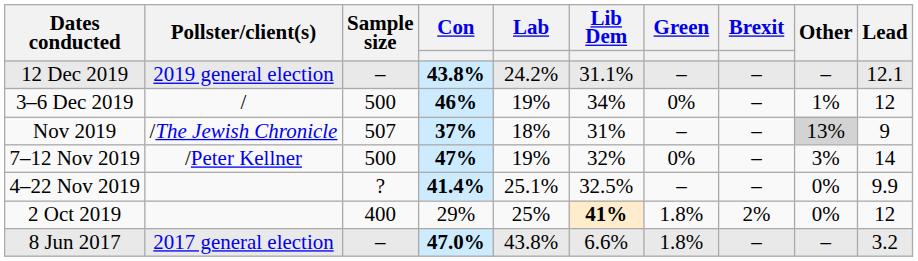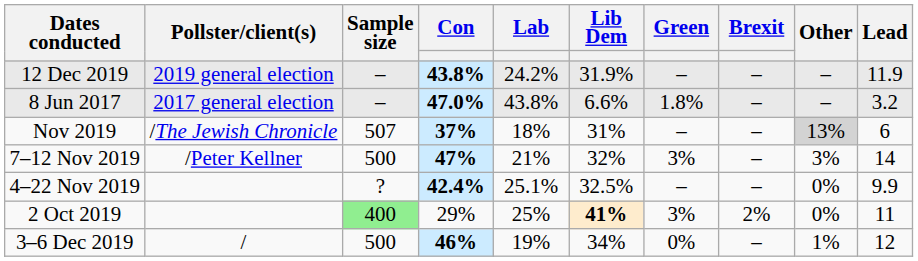(606, 74) 31.1% -> (606, 74) 31.9%
(885, 74) 12.1 -> (885, 74) 11.9
rows swapped: (75, 102) <-> (75, 242)
(885, 130) 9 -> (885, 130) 6
(531, 158) 19% -> (531, 158) 21%
(681, 158) 0% -> (681, 158) 3%
(456, 186) 41.4% -> (456, 186) 42.4%
(380, 214) no background -> (380, 214) lightgreen background
(681, 214) 1.8% -> (681, 214) 3%
(885, 214) 12 -> (885, 214) 11
